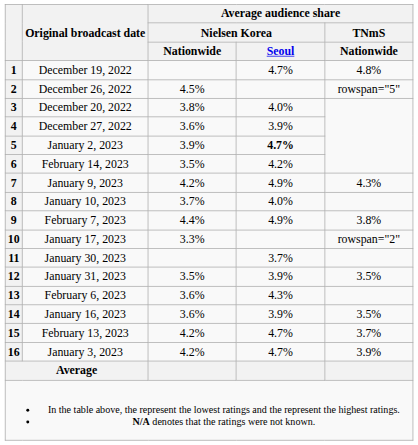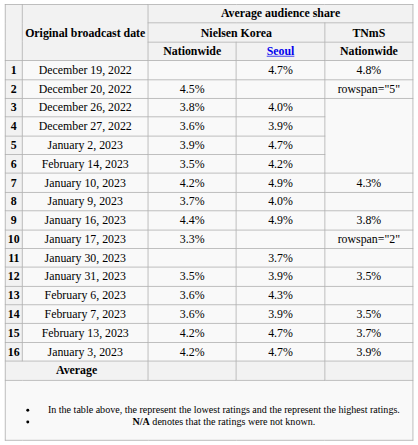(85, 88) December 26, 2022 -> (85, 88) December 20, 2022
(85, 107) December 20, 2022 -> (85, 107) December 26, 2022
(281, 145) bold -> (281, 145) normal
(85, 182) January 9, 2023 -> (85, 182) January 10, 2023
(85, 201) January 10, 2023 -> (85, 201) January 9, 2023
(85, 220) February 7, 2023 -> (85, 220) January 16, 2023
(85, 314) January 16, 2023 -> (85, 314) February 7, 2023
